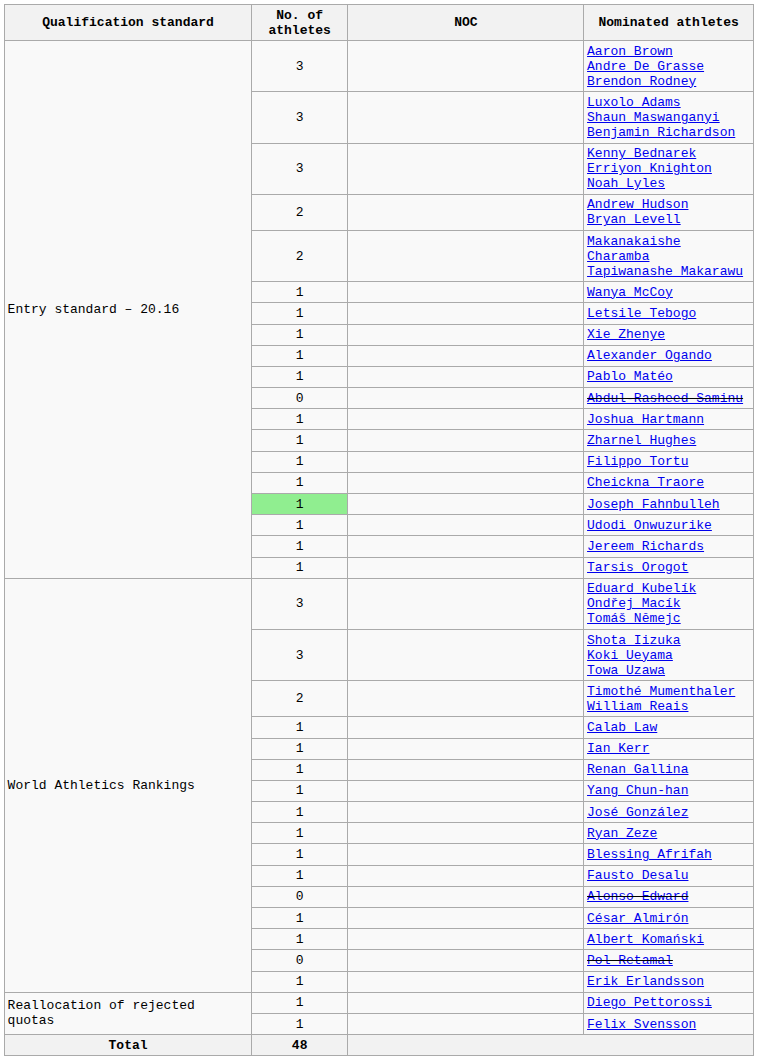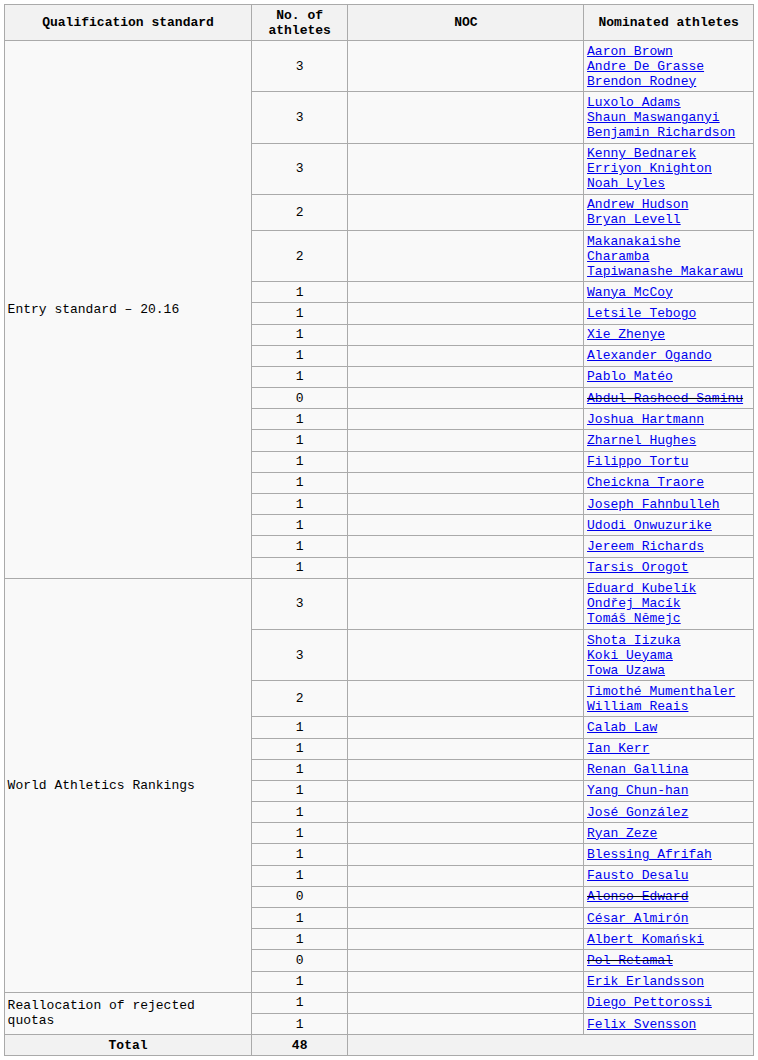(300, 504) lightgreen background -> (300, 504) no background
